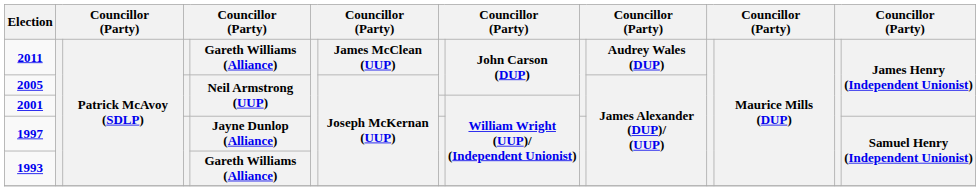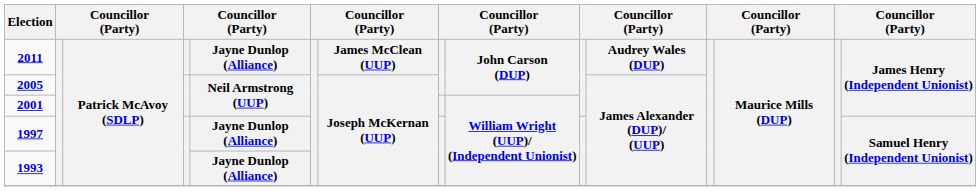(250, 57) Gareth Williams (Alliance) -> (250, 57) Jayne Dunlop (Alliance)
(250, 168) Gareth Williams (Alliance) -> (250, 168) Jayne Dunlop (Alliance)
